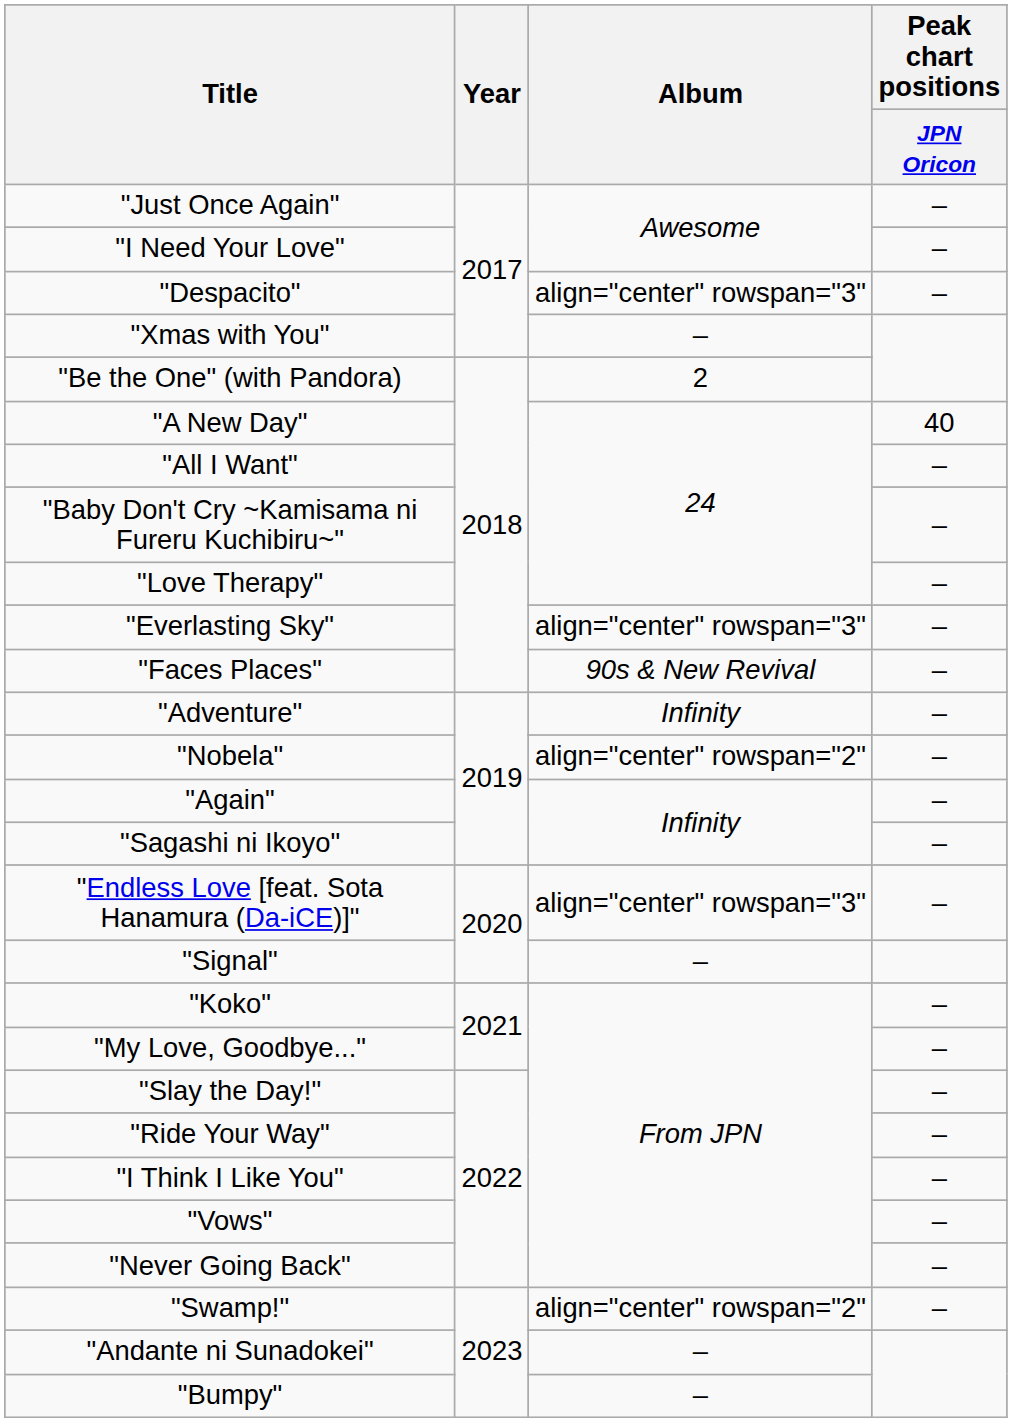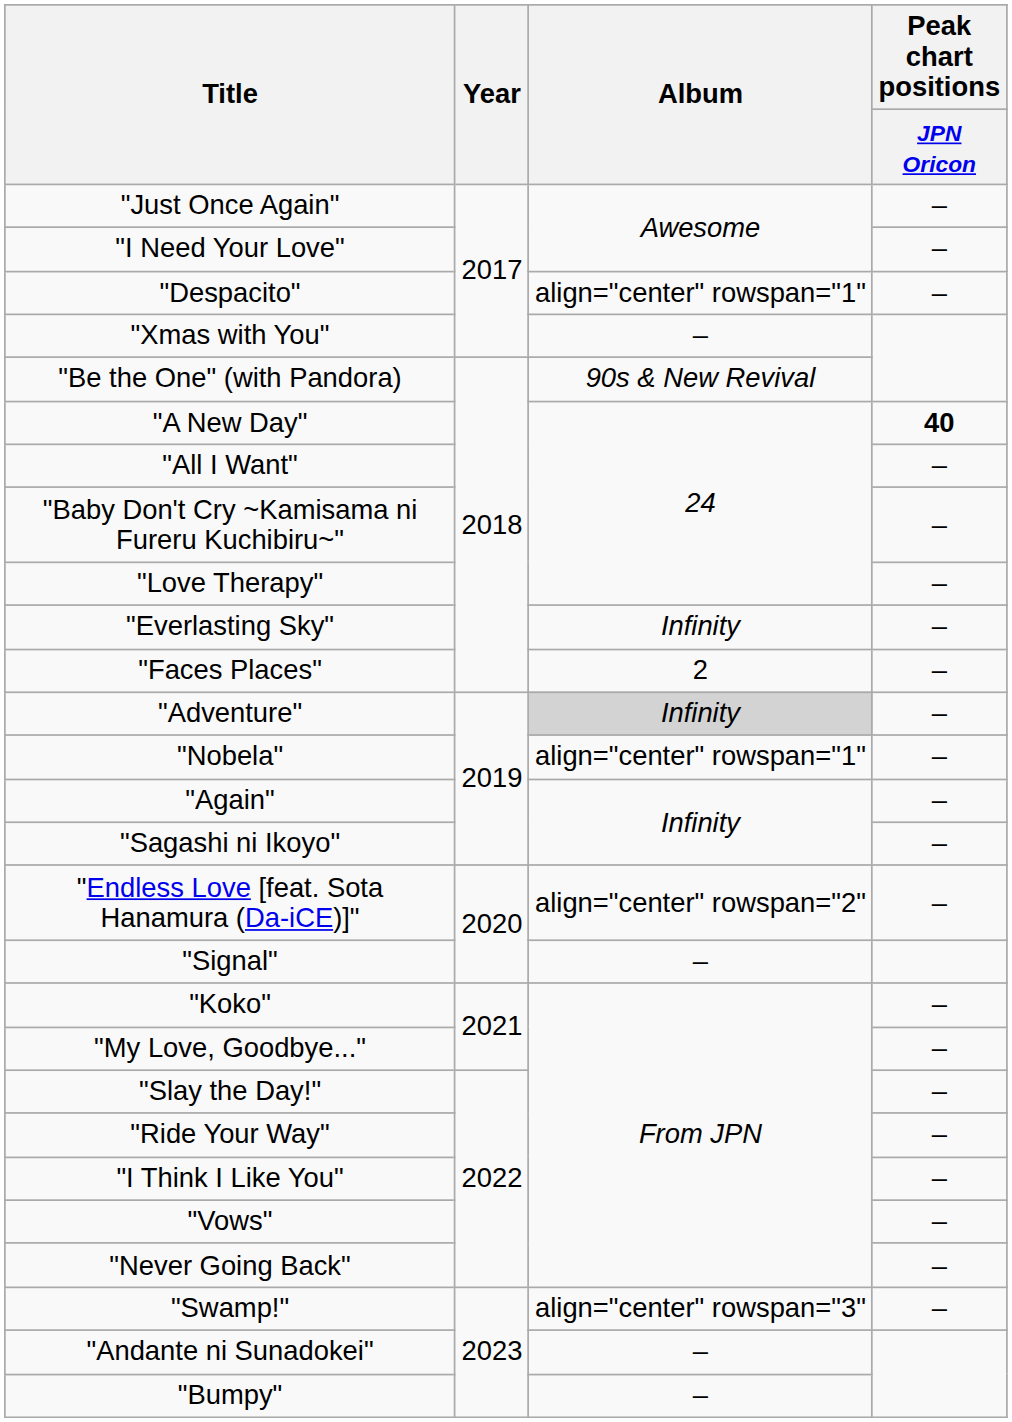(700, 292) align="center" rowspan="3" -> (700, 292) align="center" rowspan="1"
(700, 378) 2 -> (700, 378) 90s & New Revival
(939, 422) normal -> (939, 422) bold
(700, 626) align="center" rowspan="3" -> (700, 626) Infinity
(700, 670) 90s & New Revival -> (700, 670) 2
(700, 713) no background -> (700, 713) lightgrey background
(700, 756) align="center" rowspan="2" -> (700, 756) align="center" rowspan="1"
(700, 902) align="center" rowspan="3" -> (700, 902) align="center" rowspan="2"
(700, 1308) align="center" rowspan="2" -> (700, 1308) align="center" rowspan="3"
